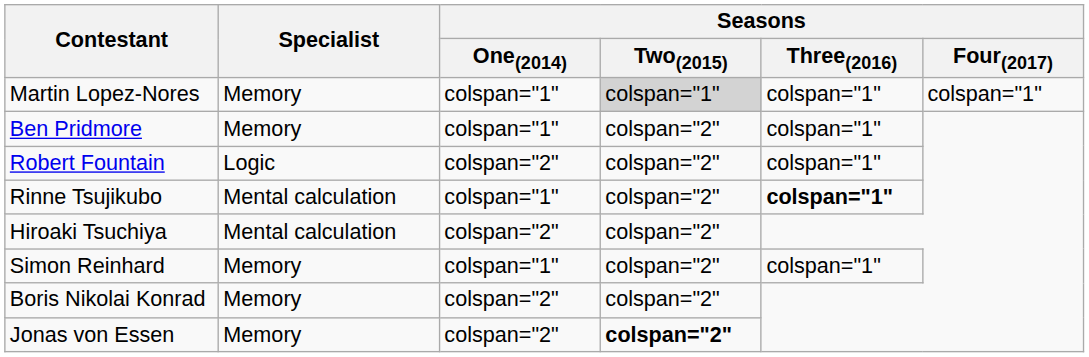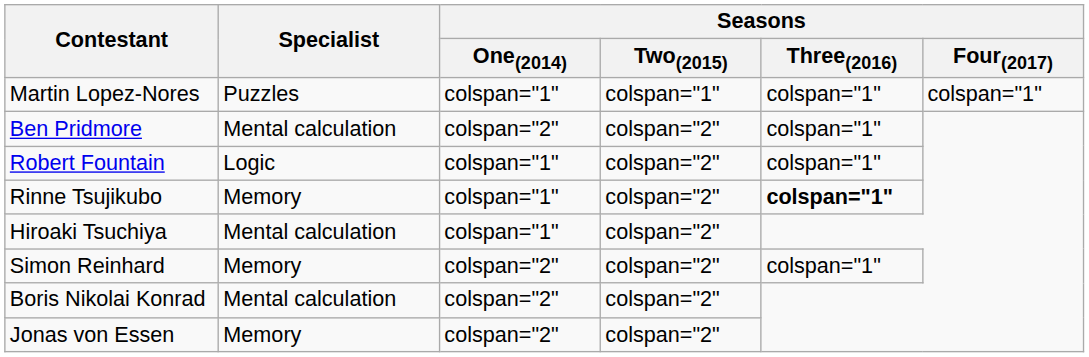(262, 94) Memory -> (261, 94) Puzzles
(663, 94) lightgrey background -> (663, 94) no background
(262, 128) Memory -> (310, 128) Mental calculation
(502, 128) colspan="1" -> (502, 128) colspan="2"
(502, 162) colspan="2" -> (502, 162) colspan="1"
(310, 197) Mental calculation -> (262, 197) Memory
(502, 231) colspan="2" -> (502, 231) colspan="1"
(502, 265) colspan="1" -> (502, 265) colspan="2"
(262, 299) Memory -> (310, 299) Mental calculation
(669, 334) bold -> (663, 334) normal
